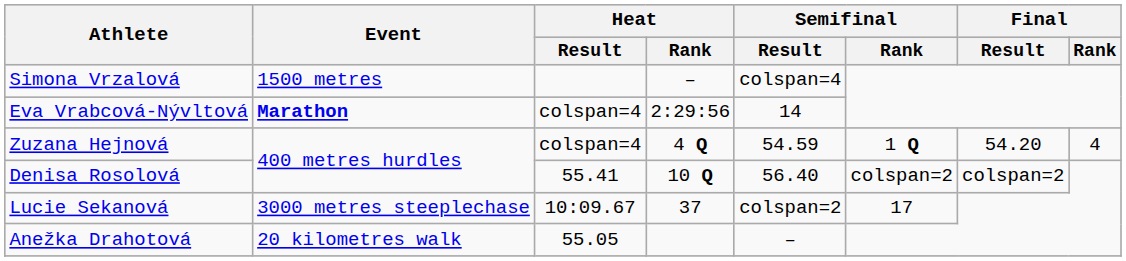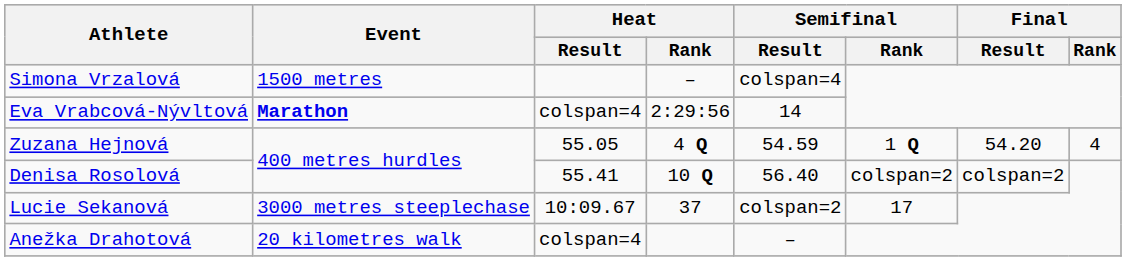(590, 144) colspan=4 -> (590, 144) 55.05
(590, 240) 55.05 -> (590, 240) colspan=4
